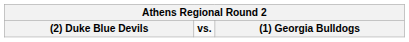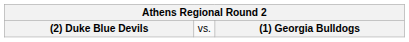(204, 28) bold -> (204, 28) normal
